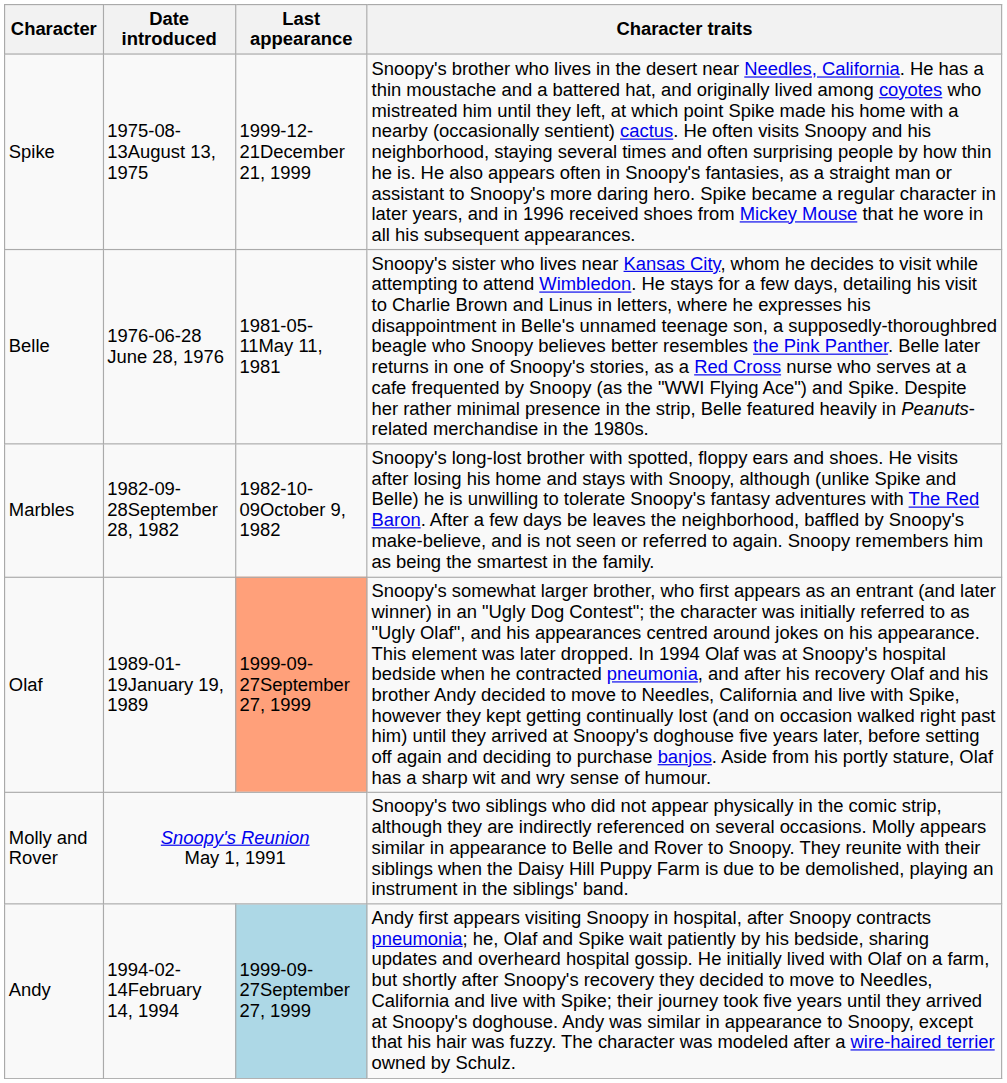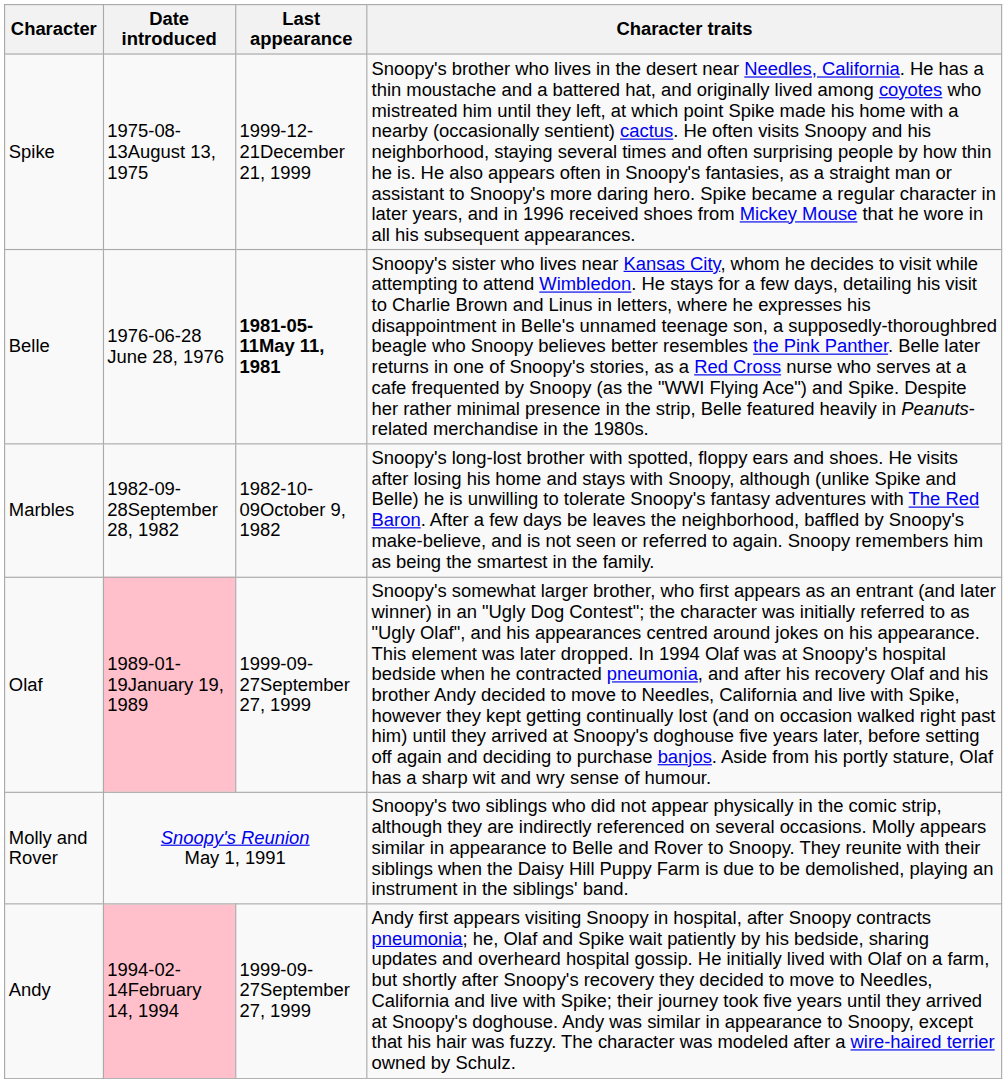(281, 346) normal -> (282, 346) bold
(166, 684) no background -> (166, 684) pink background
(295, 684) lightsalmon background -> (295, 684) no background
(154, 991) no background -> (154, 991) pink background
(295, 991) lightblue background -> (295, 991) no background
